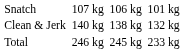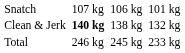(88, 25) normal -> (88, 25) bold
